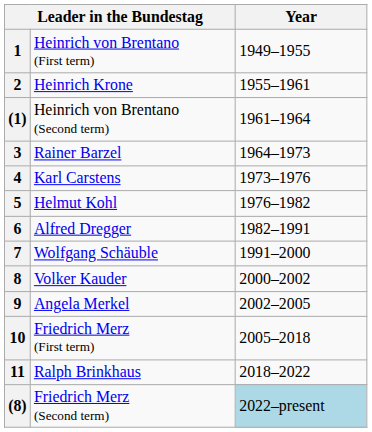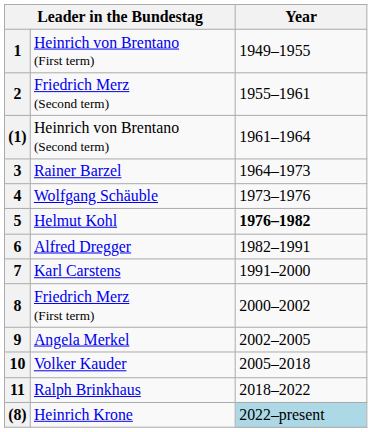(83, 85) Heinrich Krone -> (82, 94) Friedrich Merz (Second term)
(77, 178) Karl Carstens -> (96, 196) Wolfgang Schäuble
(275, 203) normal -> (275, 221) bold
(96, 253) Wolfgang Schäuble -> (77, 271) Karl Carstens
(80, 278) Volker Kauder -> (82, 305) Friedrich Merz (First term)
(82, 337) Friedrich Merz (First term) -> (80, 364) Volker Kauder
(82, 406) Friedrich Merz (Second term) -> (83, 414) Heinrich Krone
